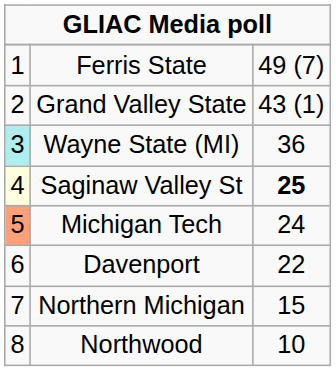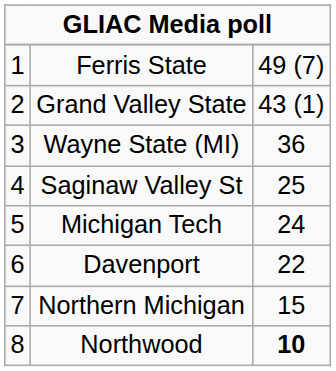(18, 145) paleturquoise background -> (18, 145) no background
(18, 185) lightyellow background -> (18, 185) no background
(291, 185) bold -> (291, 185) normal
(18, 225) lightsalmon background -> (18, 225) no background
(291, 345) normal -> (291, 345) bold
